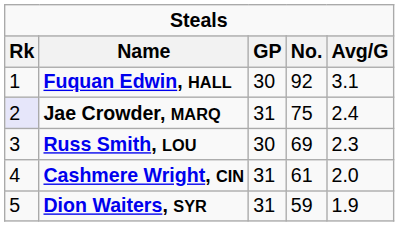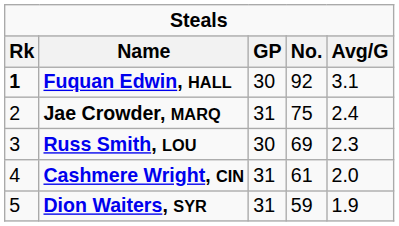(15, 82) normal -> (15, 82) bold
(15, 113) lavender background -> (15, 113) no background
